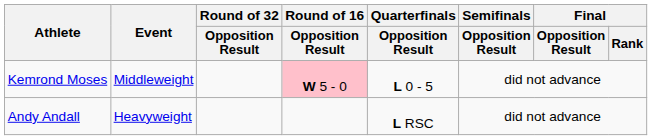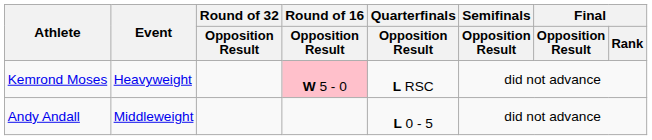(154, 80) Middleweight -> (153, 80) Heavyweight
(413, 87) L 0 - 5 -> (413, 87) L RSC
(153, 116) Heavyweight -> (154, 116) Middleweight
(413, 124) L RSC -> (413, 124) L 0 - 5
